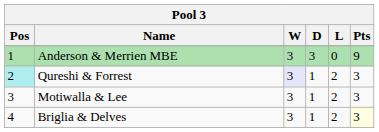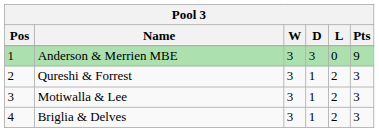(11, 76) paleturquoise background -> (11, 76) no background
(290, 76) lavender background -> (290, 76) no background
(356, 117) lightyellow background -> (356, 117) no background
